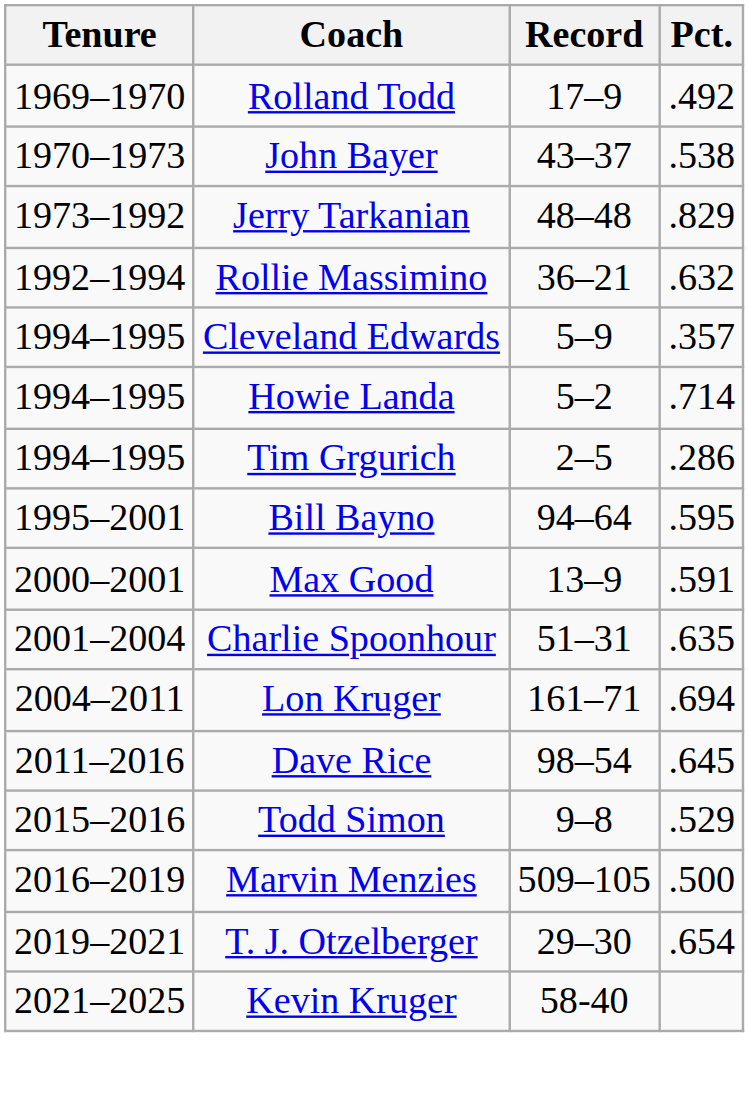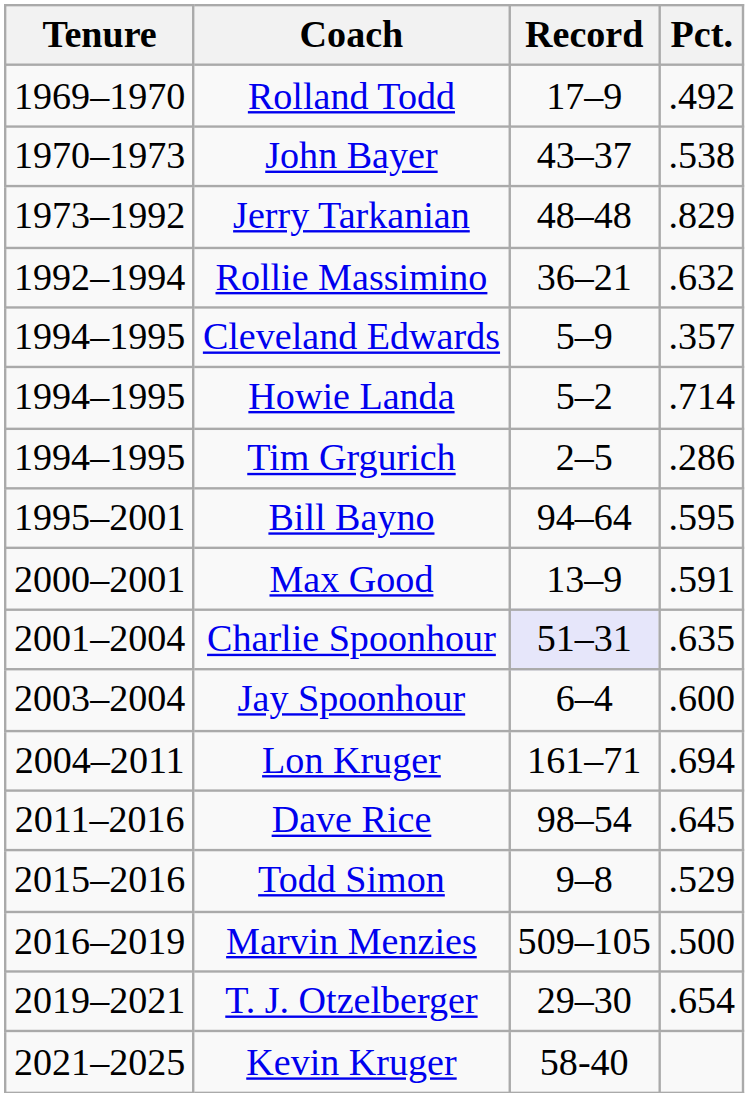(584, 638) no background -> (584, 638) lavender background
+ row: (351, 699)
